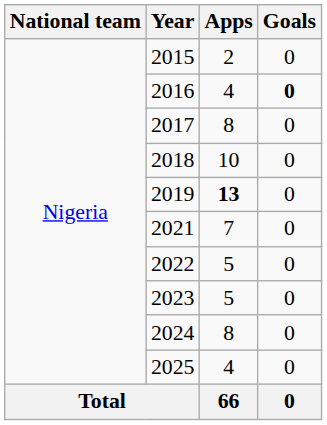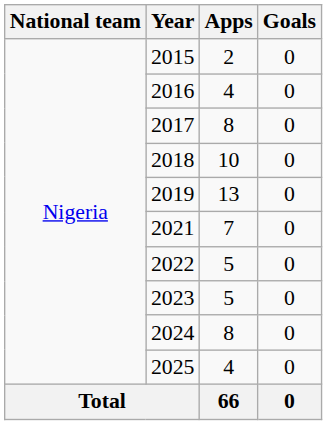(289, 90) bold -> (289, 90) normal
(229, 194) bold -> (229, 194) normal
